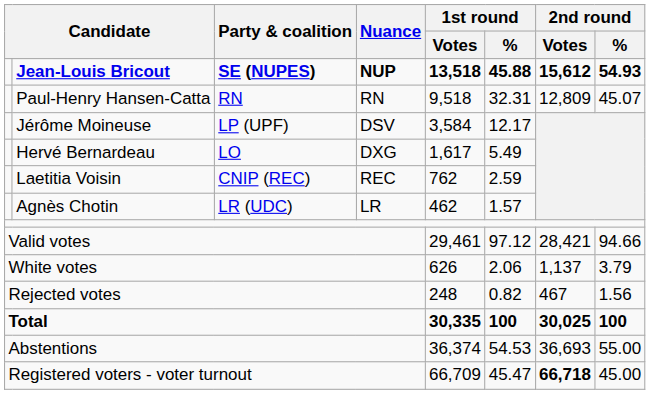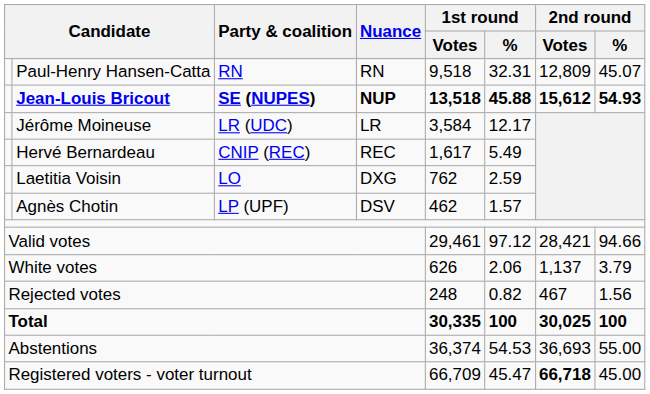rows swapped: (93, 71) <-> (113, 98)
(253, 125) LP (UPF) -> (255, 125) LR (UDC)
(377, 125) DSV -> (371, 125) LR
(230, 152) LO -> (264, 152) CNIP (REC)
(378, 152) DXG -> (378, 152) REC
(264, 179) CNIP (REC) -> (230, 179) LO
(378, 179) REC -> (378, 179) DXG
(255, 206) LR (UDC) -> (253, 206) LP (UPF)
(371, 206) LR -> (377, 206) DSV
